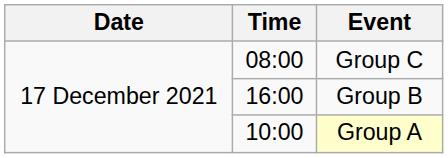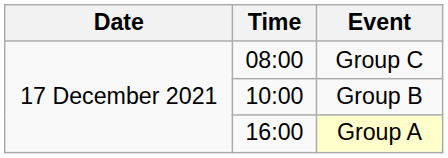(275, 96) 16:00 -> (275, 96) 10:00
(275, 133) 10:00 -> (275, 133) 16:00
